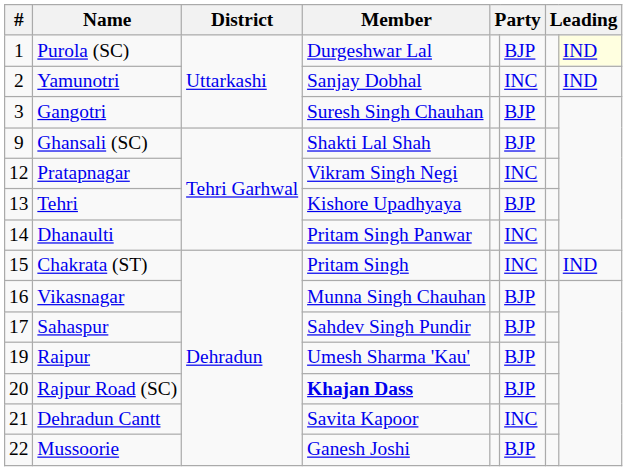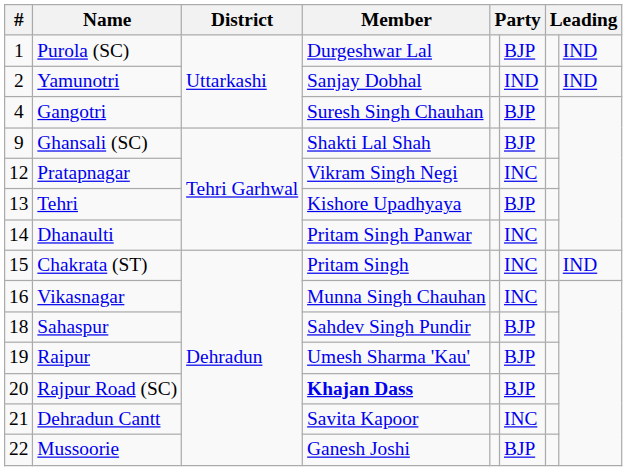(580, 50) lightyellow background -> (580, 50) no background
(521, 81) INC -> (521, 81) IND
(19, 111) 3 -> (19, 111) 4
(520, 296) BJP -> (521, 296) INC
(19, 326) 17 -> (19, 326) 18
